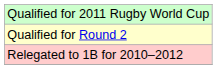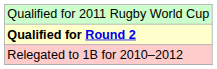(67, 34) normal -> (72, 34) bold
